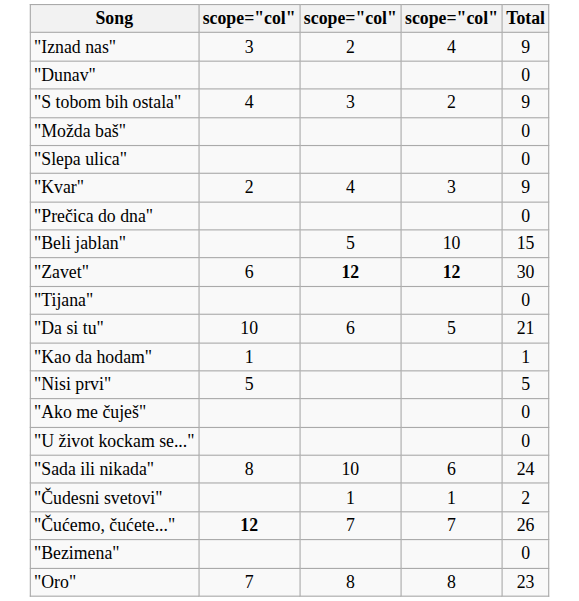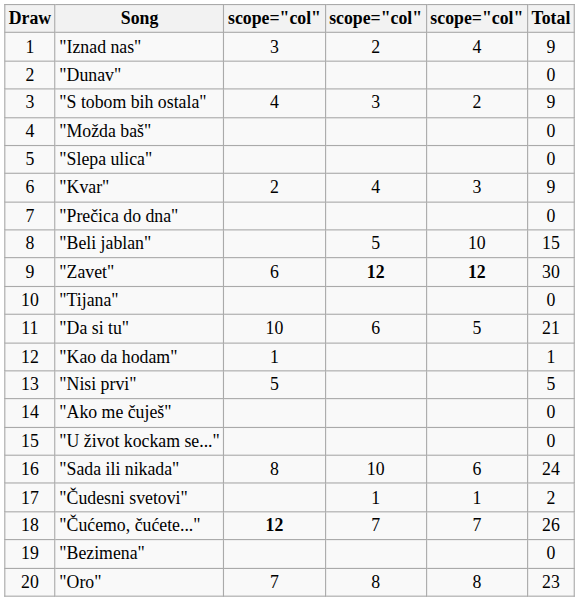+ column: (30, 18)
